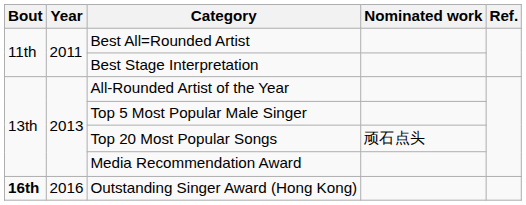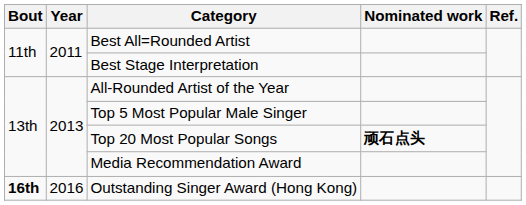(395, 138) normal -> (395, 138) bold
